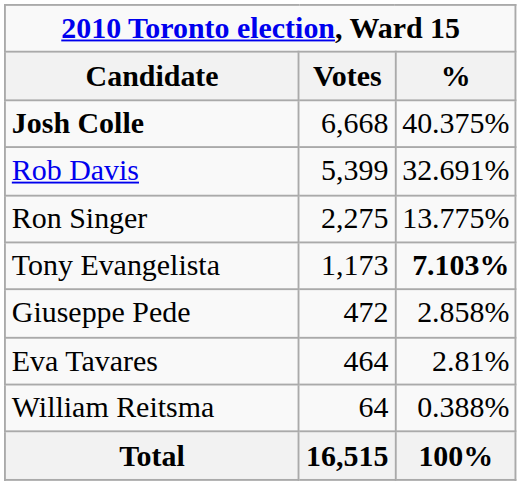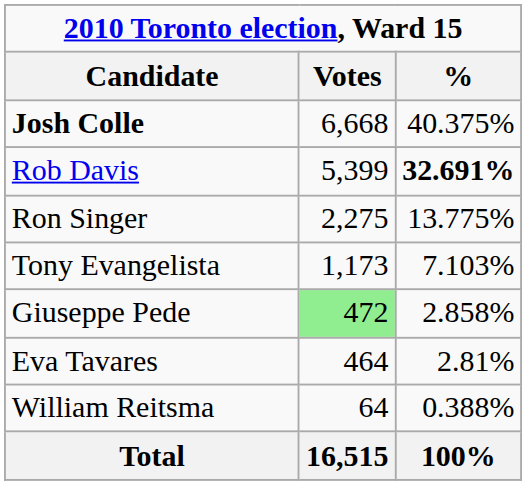(456, 170) normal -> (458, 170) bold
(461, 265) bold -> (468, 265) normal
(366, 312) no background -> (366, 312) lightgreen background
